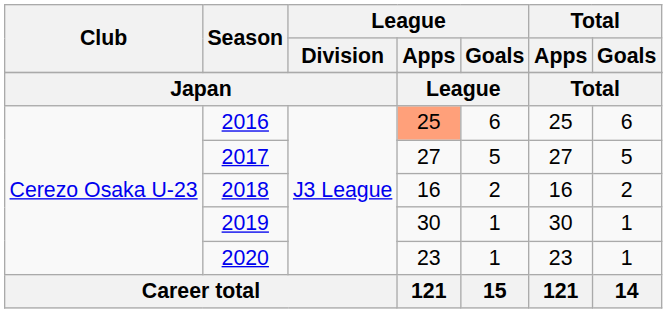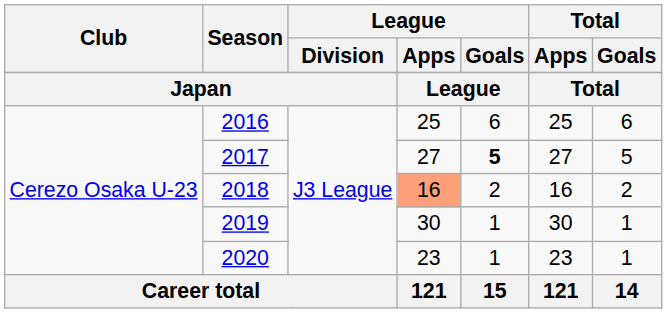(429, 122) lightsalmon background -> (429, 122) no background
(495, 156) normal -> (495, 156) bold
(429, 190) no background -> (429, 190) lightsalmon background
